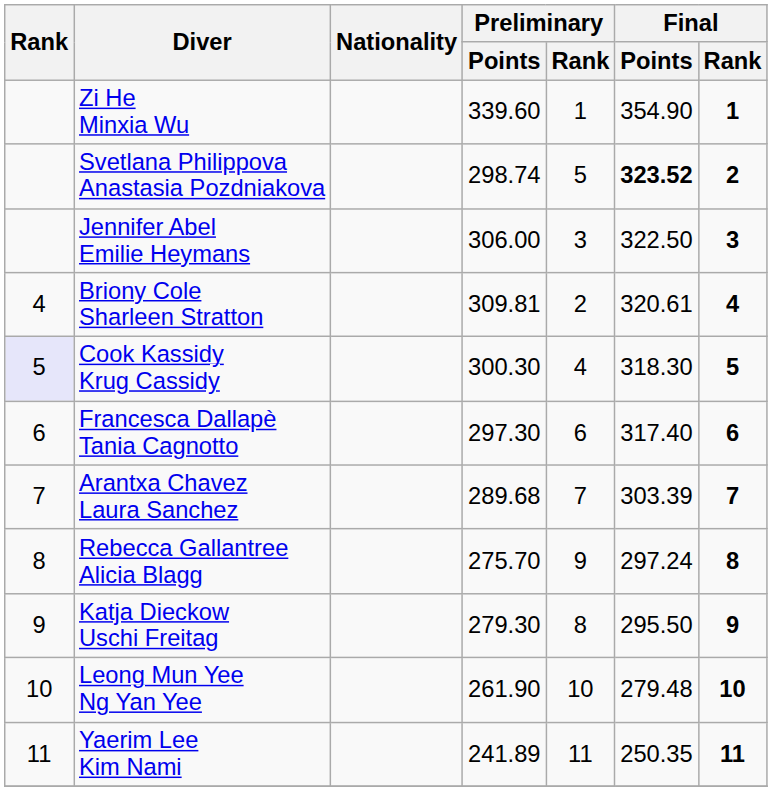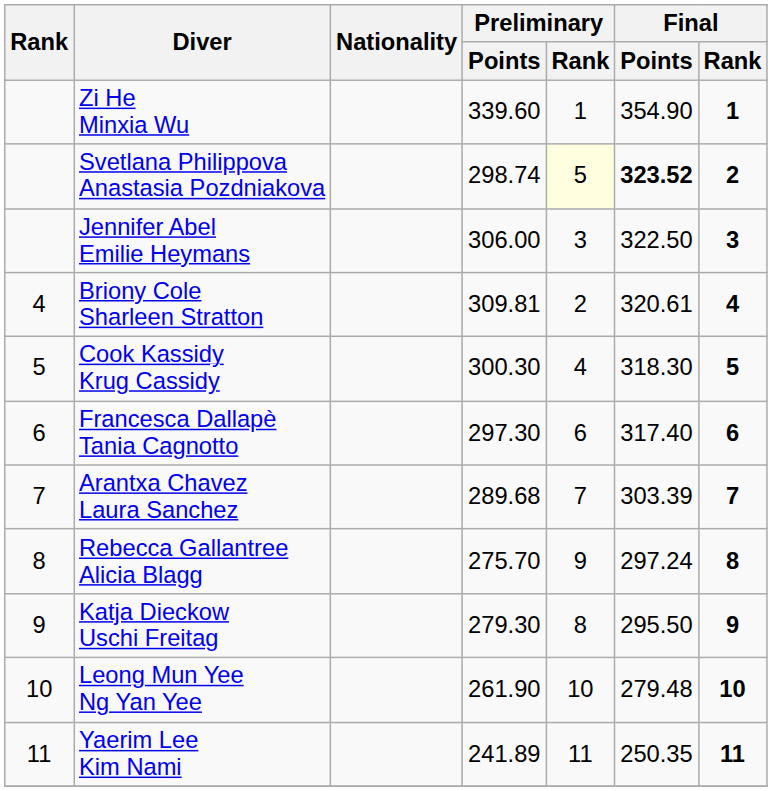(580, 175) no background -> (580, 175) lightyellow background
(39, 368) lavender background -> (39, 368) no background
